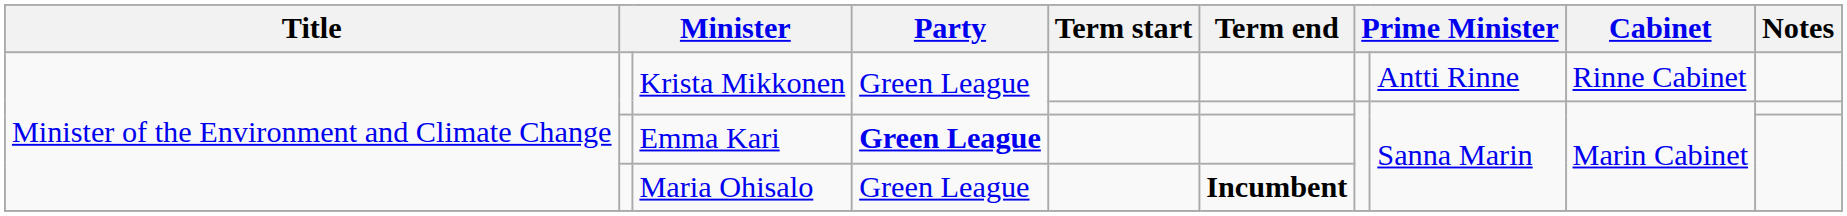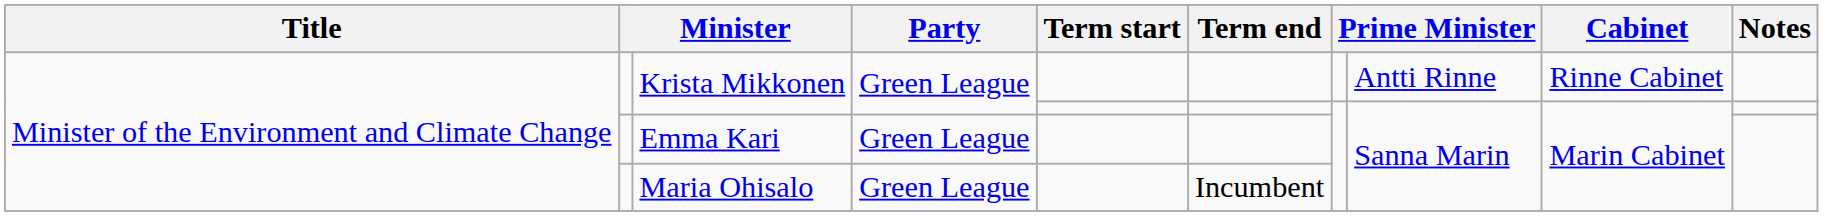(950, 138) bold -> (944, 138) normal
(1277, 186) bold -> (1260, 186) normal
